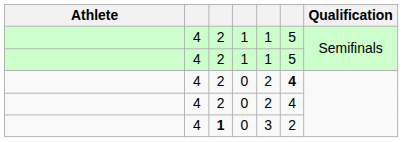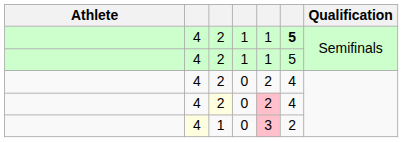(292, 37) normal -> (292, 37) bold
(292, 81) bold -> (292, 81) normal
(221, 103) no background -> (221, 103) lightyellow background
(268, 103) no background -> (268, 103) pink background
(197, 125) no background -> (197, 125) lightyellow background
(221, 125) bold -> (221, 125) normal
(268, 125) no background -> (268, 125) pink background
